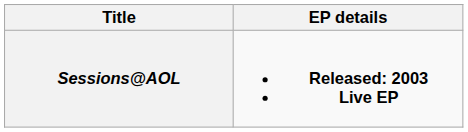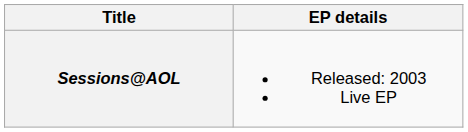(348, 88) bold -> (348, 88) normal
